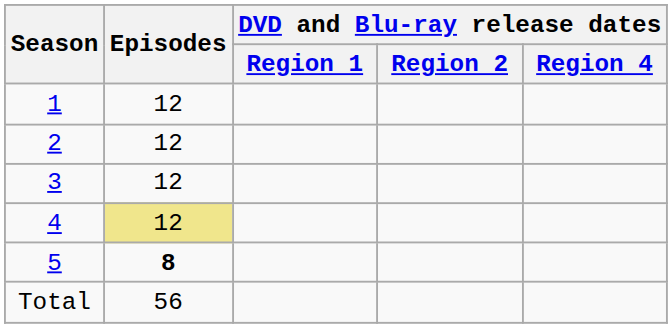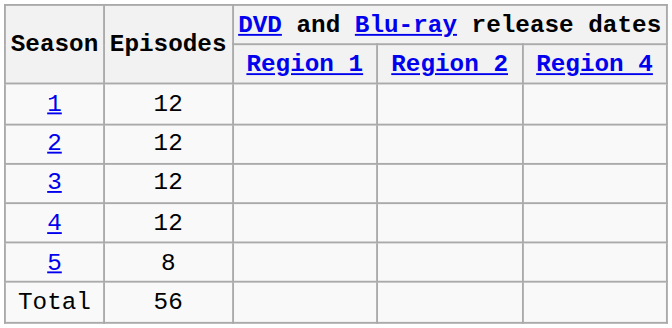(168, 223) khaki background -> (168, 223) no background
(168, 262) bold -> (168, 262) normal
